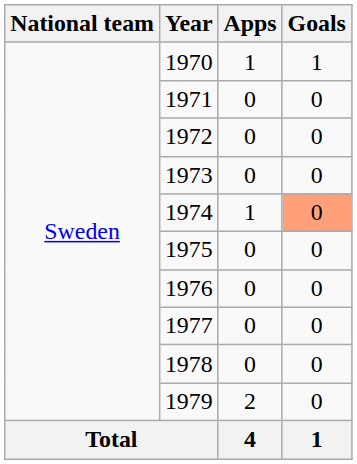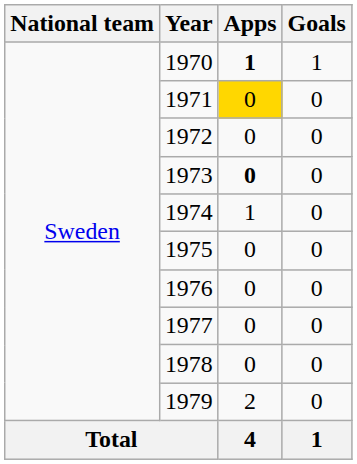(250, 61) normal -> (250, 61) bold
(250, 99) no background -> (250, 99) gold background
(250, 174) normal -> (250, 174) bold
(317, 212) lightsalmon background -> (317, 212) no background
